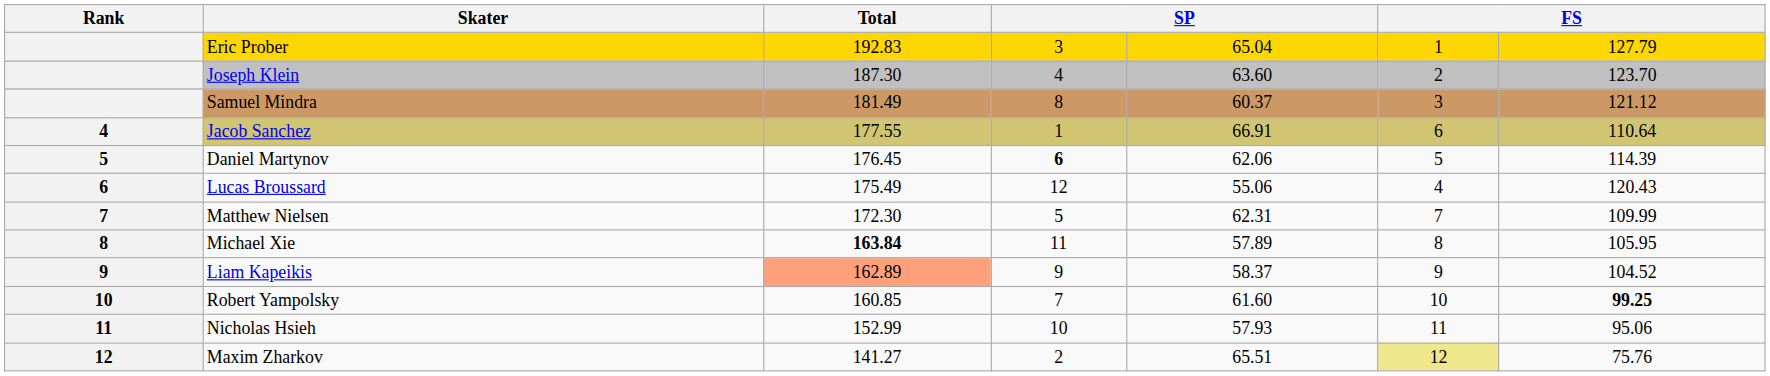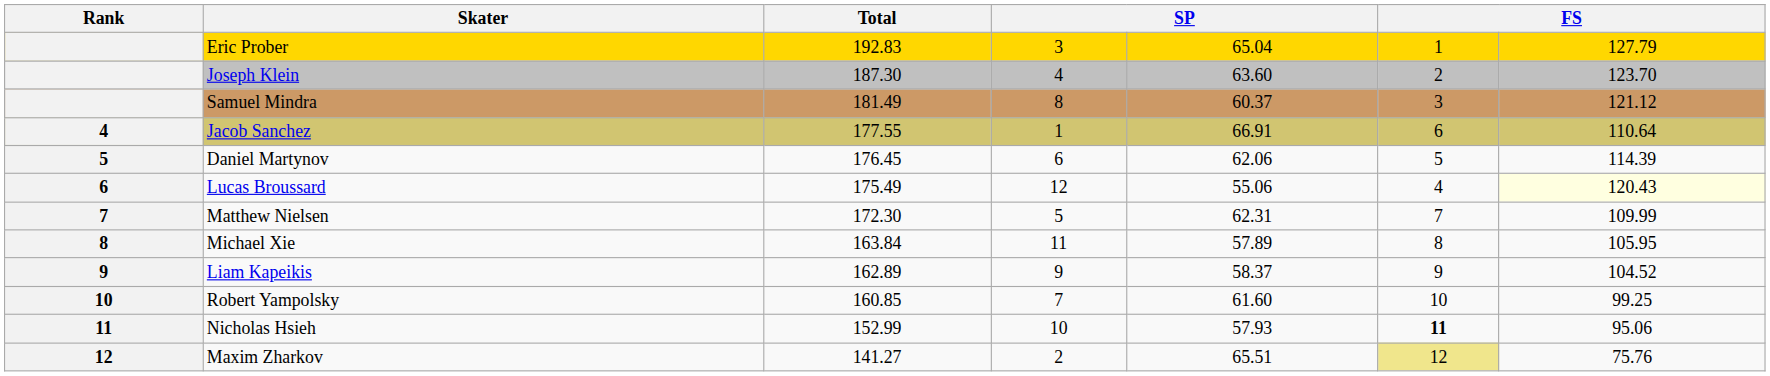(1059, 159) bold -> (1059, 159) normal
(1632, 187) no background -> (1632, 187) lightyellow background
(877, 243) bold -> (877, 243) normal
(877, 272) lightsalmon background -> (877, 272) no background
(1632, 300) bold -> (1632, 300) normal
(1439, 328) normal -> (1439, 328) bold
